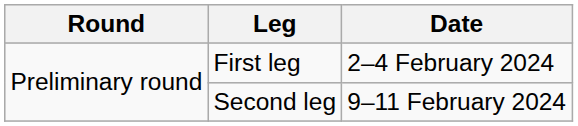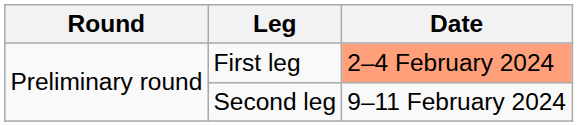(451, 62) no background -> (451, 62) lightsalmon background
